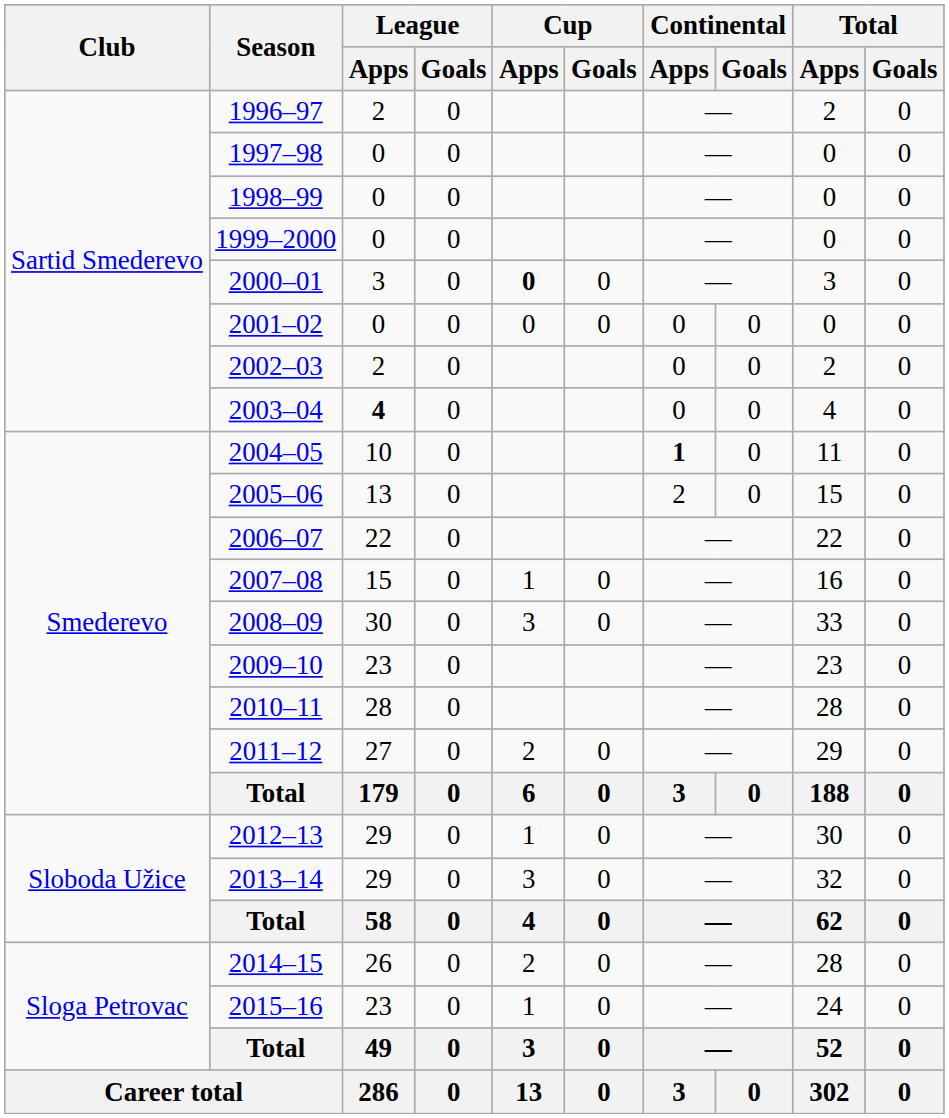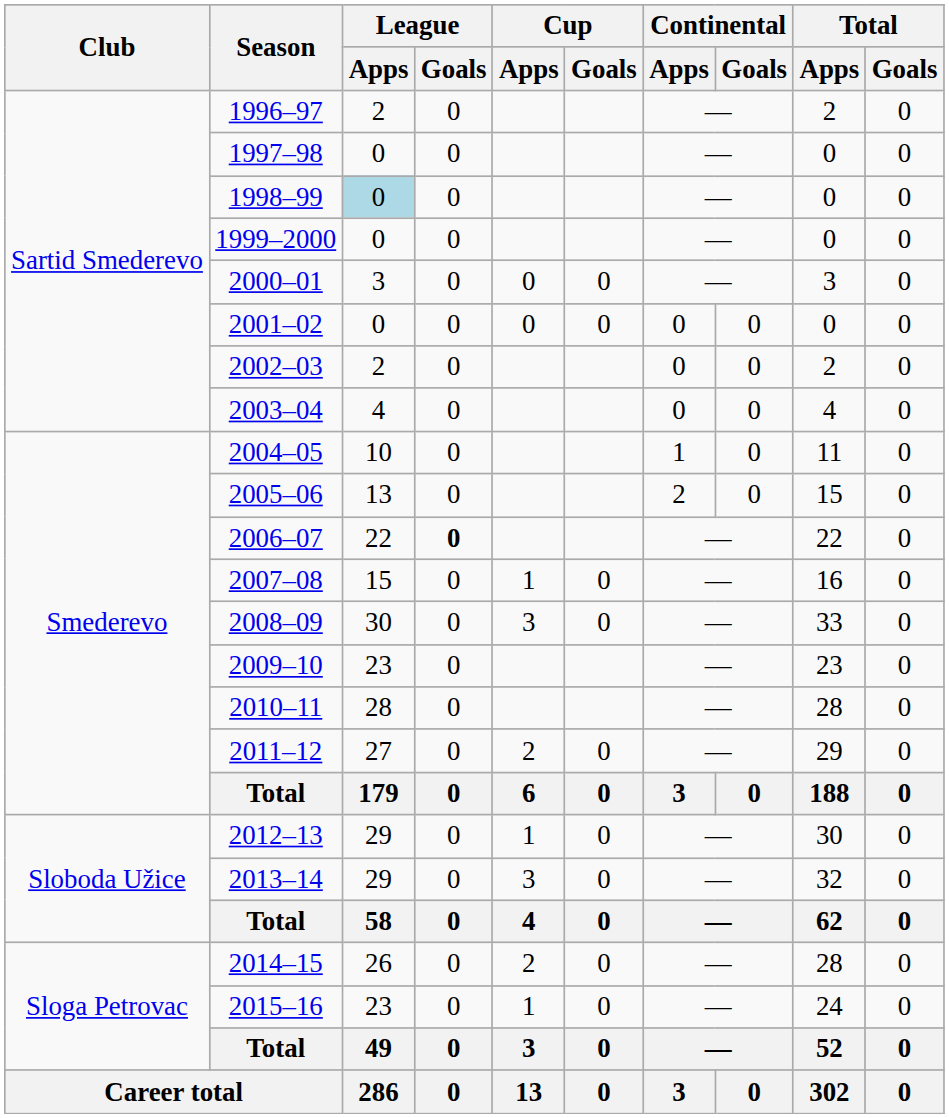(379, 196) no background -> (379, 196) lightblue background
(529, 281) bold -> (529, 281) normal
(379, 409) bold -> (379, 409) normal
(679, 452) bold -> (679, 452) normal
(454, 537) normal -> (454, 537) bold
